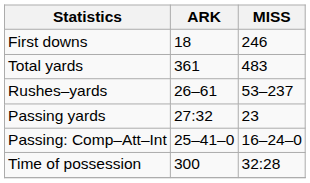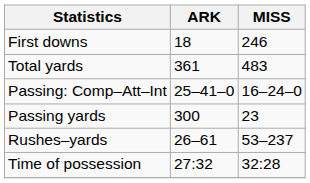rows swapped: (58, 91) <-> (87, 140)
(193, 115) 27:32 -> (187, 115) 300
(187, 165) 300 -> (193, 165) 27:32
